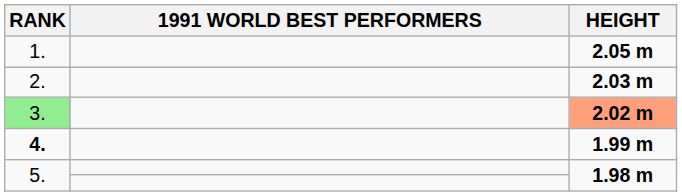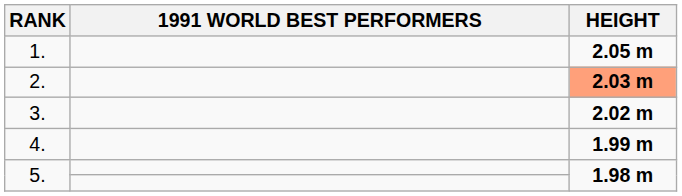(623, 82) no background -> (623, 82) lightsalmon background
(38, 113) lightgreen background -> (38, 113) no background
(623, 113) lightsalmon background -> (623, 113) no background
(38, 144) bold -> (38, 144) normal
